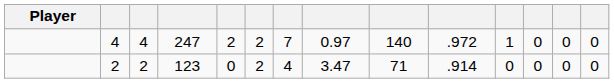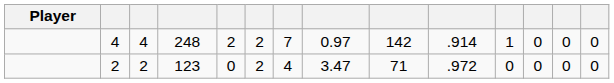(187, 41) 247 -> (187, 41) 248
(399, 41) 140 -> (399, 41) 142
(462, 41) .972 -> (462, 41) .914
(462, 66) .914 -> (462, 66) .972
